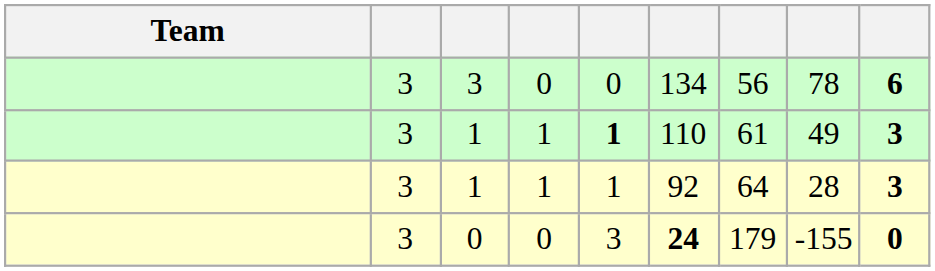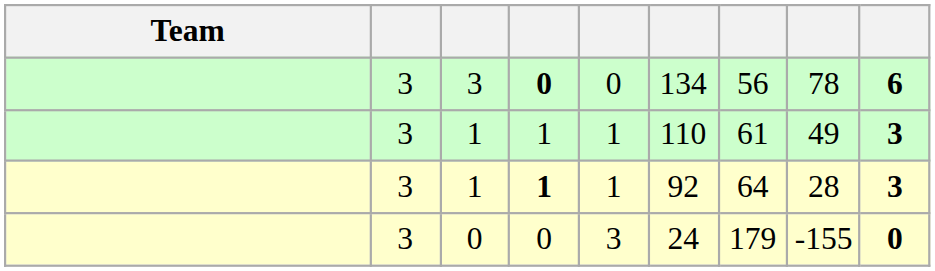(544, 82) normal -> (544, 82) bold
(614, 134) bold -> (614, 134) normal
(544, 186) normal -> (544, 186) bold
(683, 238) bold -> (683, 238) normal
